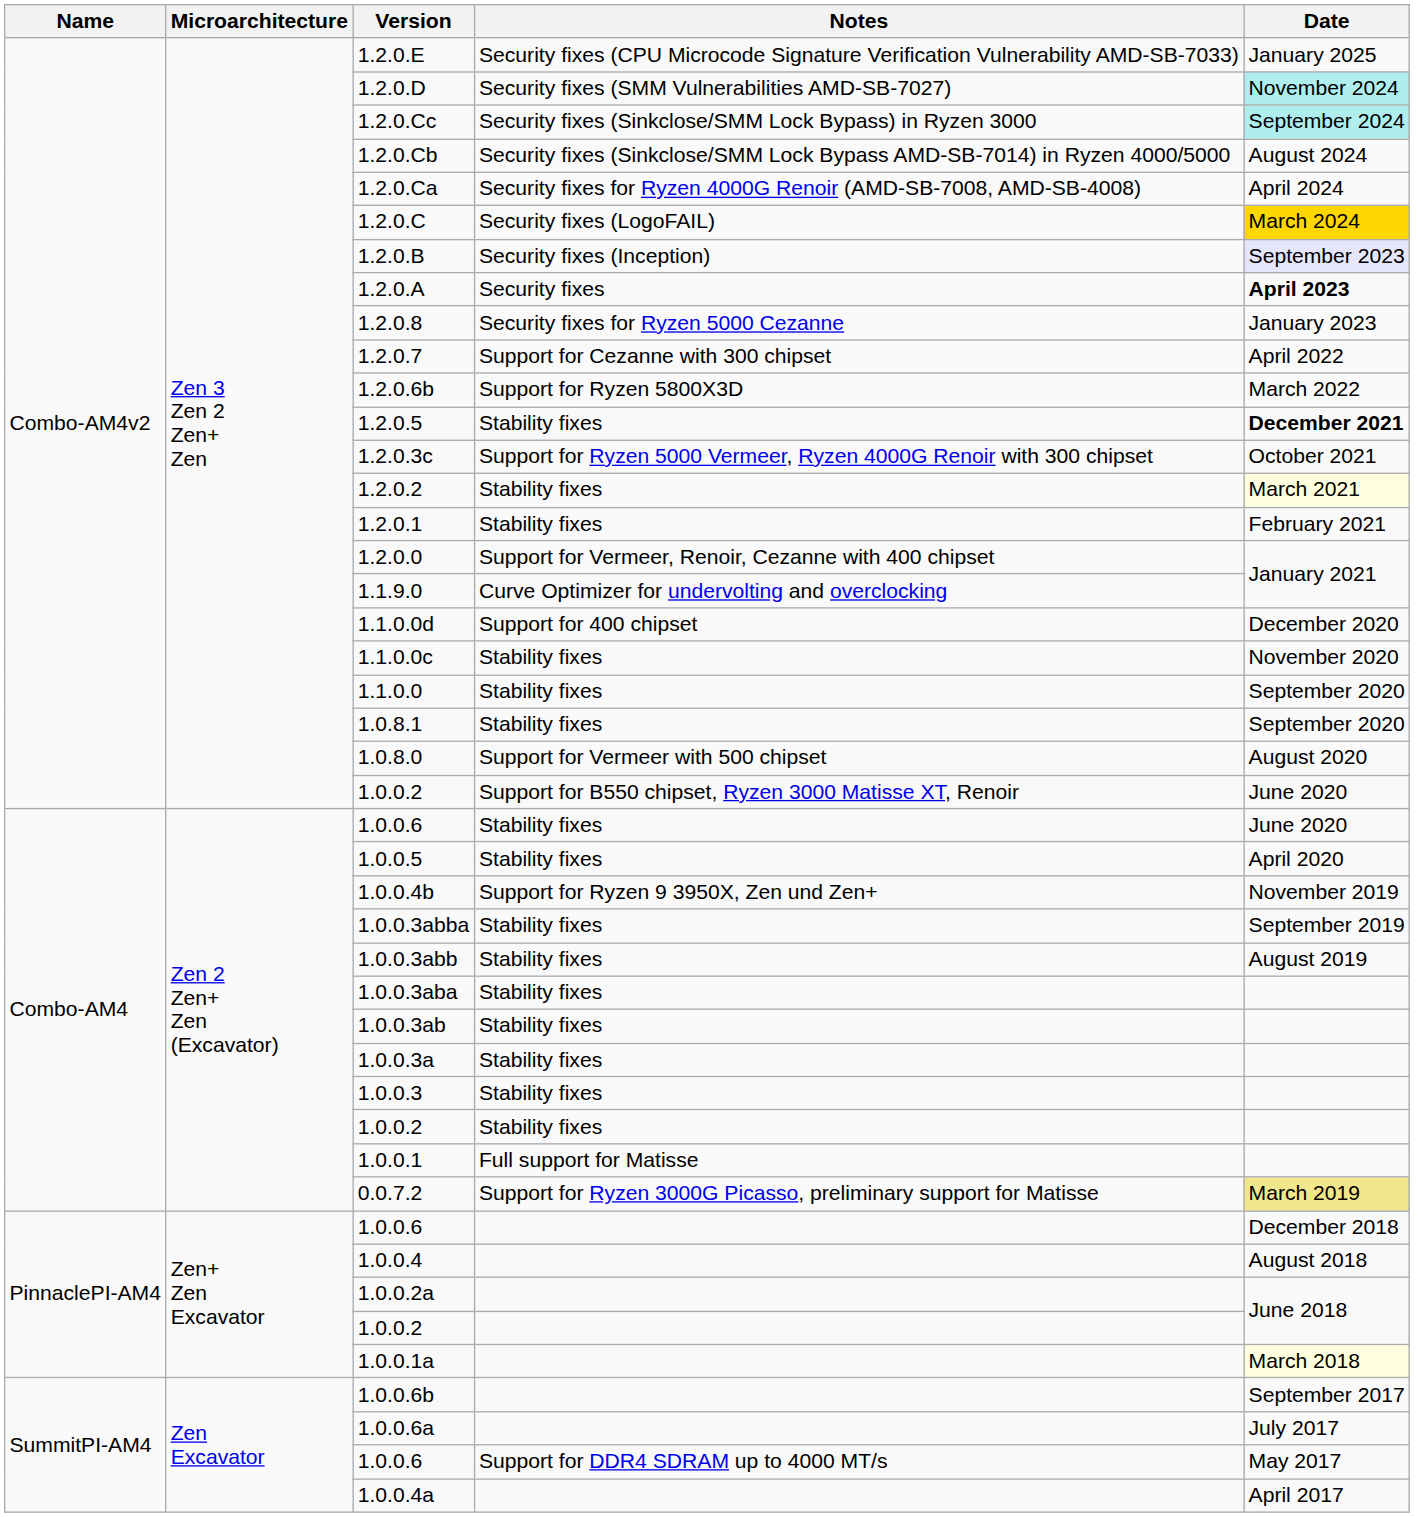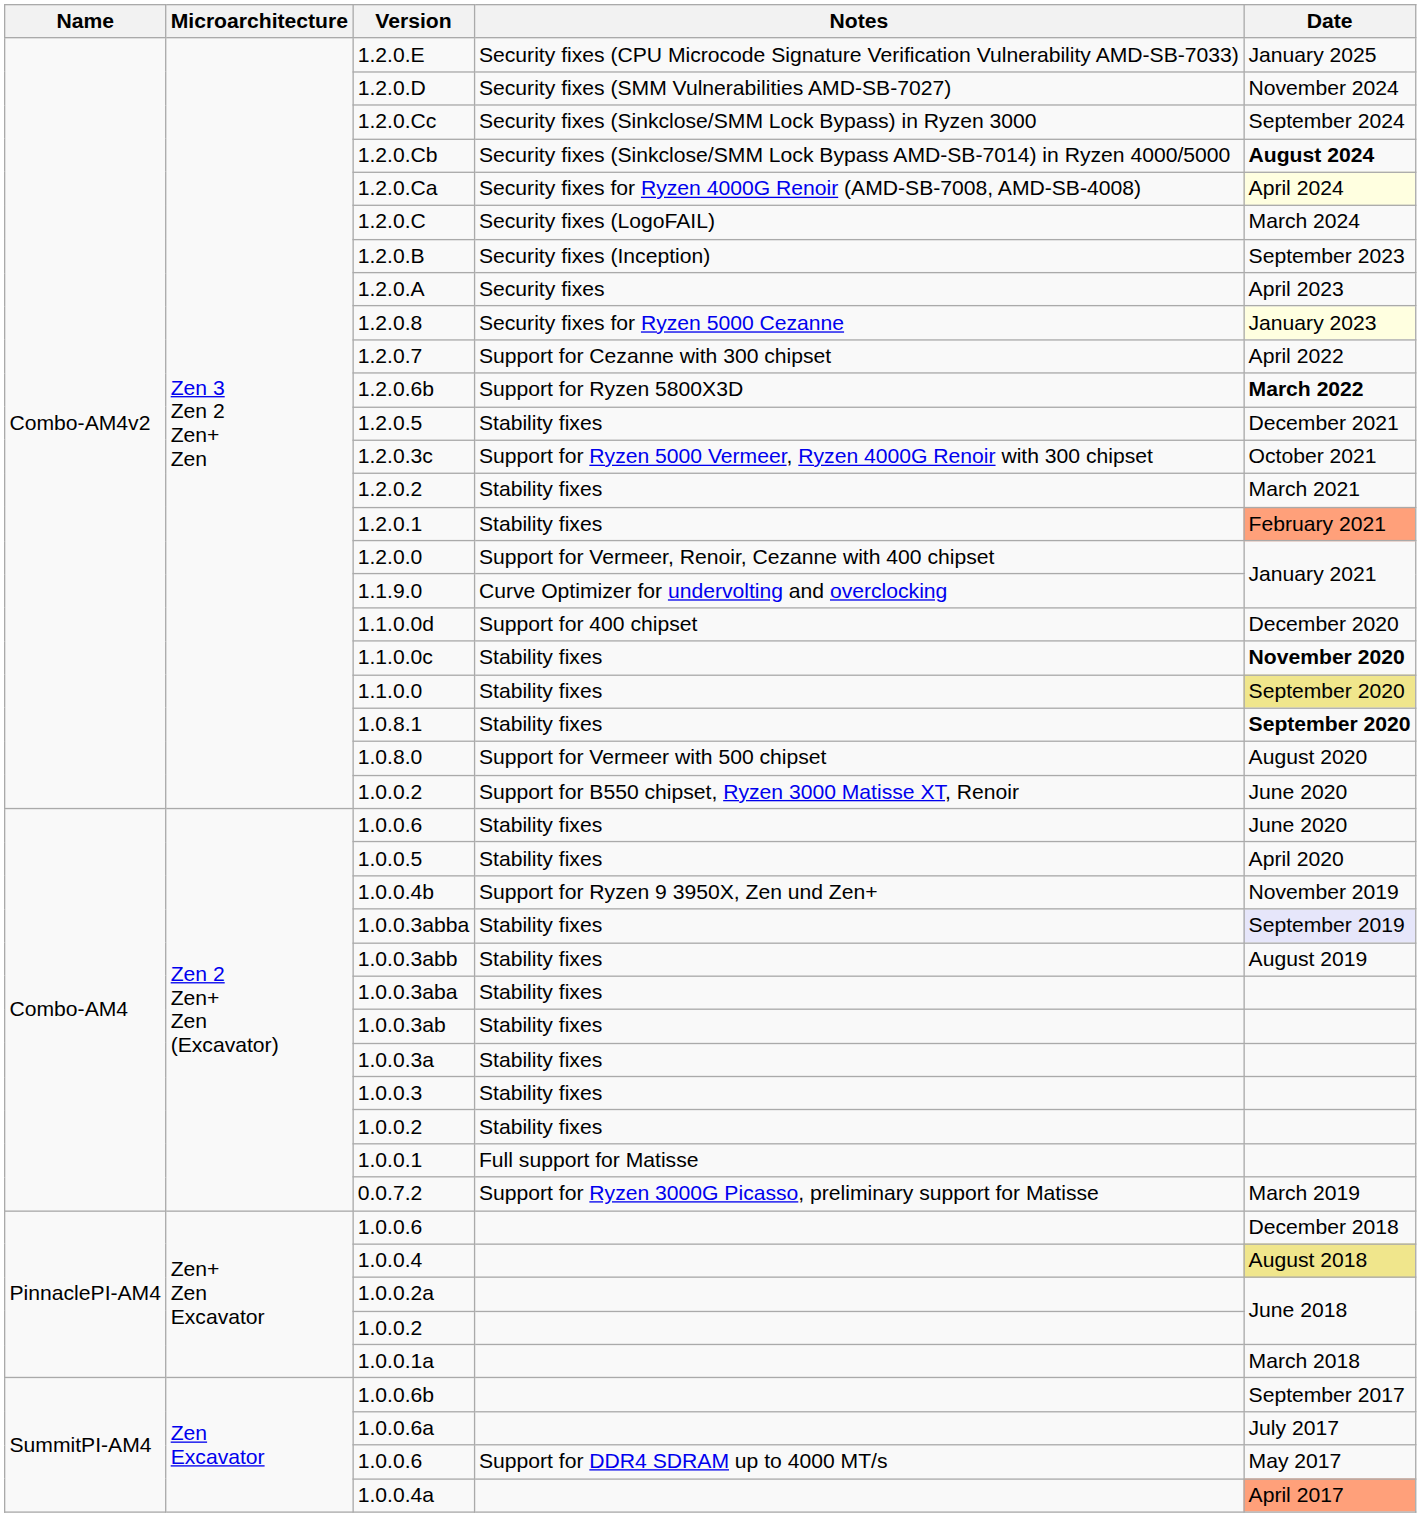(1324, 88) paleturquoise background -> (1324, 88) no background
(1327, 121) paleturquoise background -> (1327, 121) no background
(1308, 155) normal -> (1311, 155) bold
(1296, 188) no background -> (1296, 188) lightyellow background
(1304, 222) gold background -> (1304, 222) no background
(1327, 255) lavender background -> (1327, 255) no background
(1299, 289) bold -> (1296, 289) normal
(1313, 322) no background -> (1313, 322) lightyellow background
(1304, 389) normal -> (1306, 389) bold
(1326, 423) bold -> (1324, 423) normal
(1304, 490) lightyellow background -> (1304, 490) no background
(1317, 523) no background -> (1317, 523) lightsalmon background
(1324, 657) normal -> (1327, 657) bold
(1327, 691) no background -> (1327, 691) khaki background
(1327, 724) normal -> (1330, 724) bold
(1327, 925) no background -> (1327, 925) lavender background
(1304, 1193) khaki background -> (1304, 1193) no background
(1308, 1260) no background -> (1308, 1260) khaki background
(1304, 1361) lightyellow background -> (1304, 1361) no background
(1296, 1495) no background -> (1296, 1495) lightsalmon background
